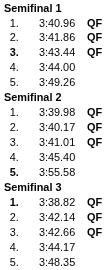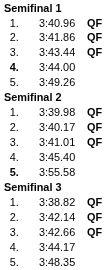(14, 53) bold -> (14, 53) normal
(14, 68) normal -> (14, 68) bold
(14, 202) bold -> (14, 202) normal
